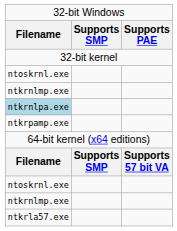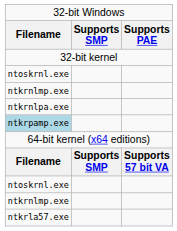(38, 107) lightblue background -> (38, 107) no background
(38, 124) no background -> (38, 124) lightblue background
